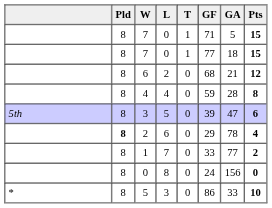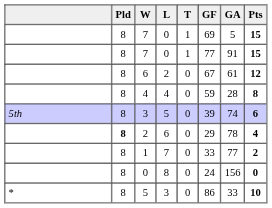(209, 34) 71 -> (209, 34) 69
(233, 54) 18 -> (233, 54) 91
(209, 74) 68 -> (209, 74) 67
(233, 74) 21 -> (233, 74) 61
(233, 113) 47 -> (233, 113) 74
